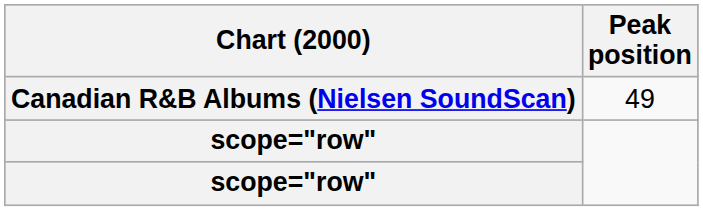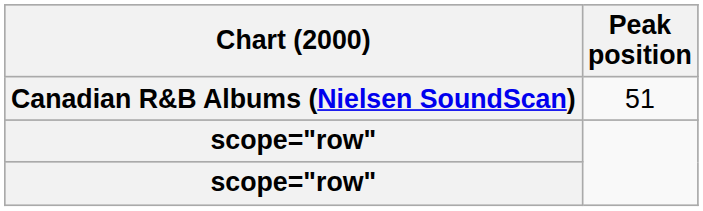(640, 98) 49 -> (640, 98) 51
